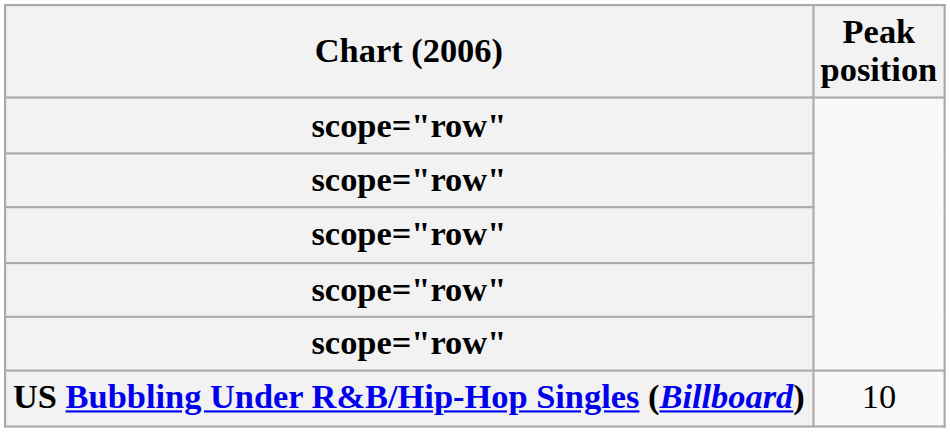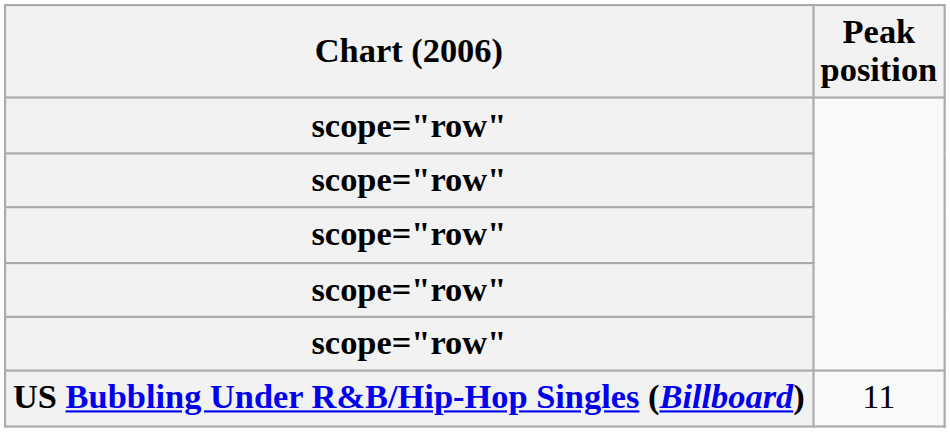(879, 397) 10 -> (879, 397) 11
